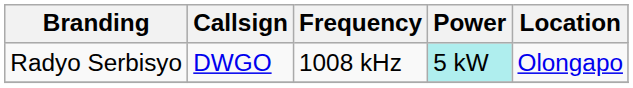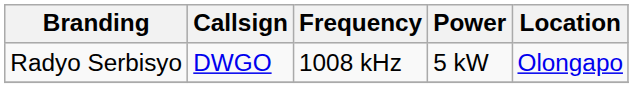(461, 62) paleturquoise background -> (461, 62) no background
